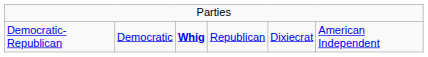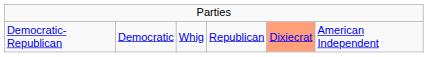(191, 36) bold -> (191, 36) normal
(292, 36) no background -> (291, 36) lightsalmon background
